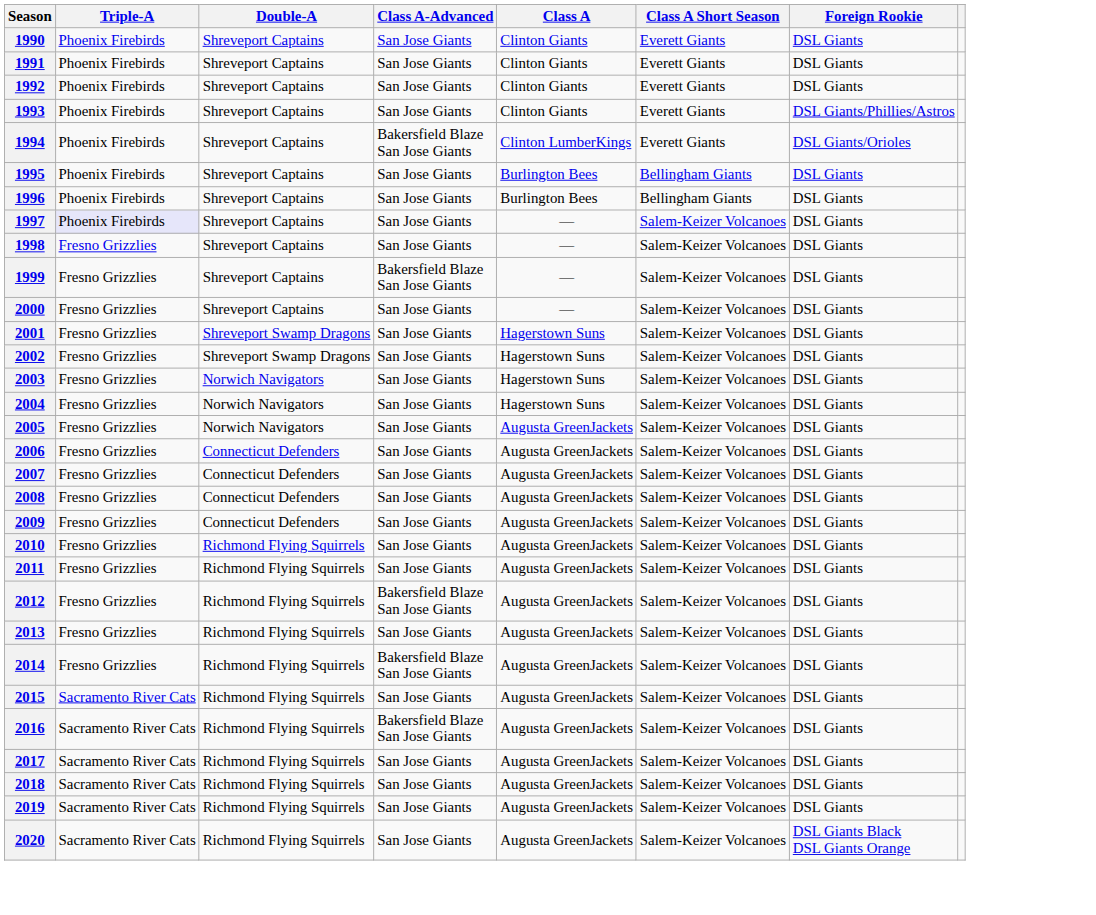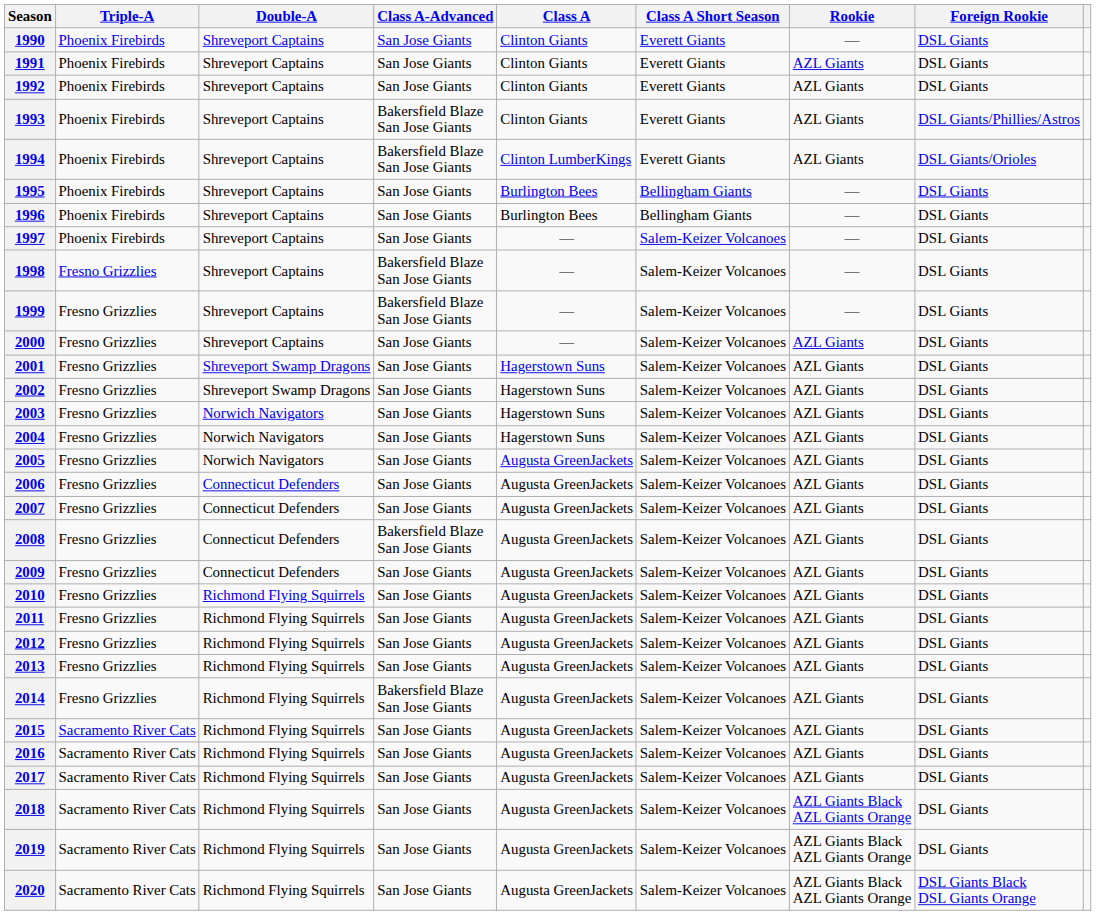+ column: (852, 16)
(424, 110) San Jose Giants -> (430, 119) Bakersfield Blaze San Jose Giants
(112, 221) lavender background -> (112, 238) no background
(424, 245) San Jose Giants -> (430, 270) Bakersfield Blaze San Jose Giants
(424, 498) San Jose Giants -> (430, 540) Bakersfield Blaze San Jose Giants
(430, 600) Bakersfield Blaze San Jose Giants -> (424, 642) San Jose Giants
(430, 728) Bakersfield Blaze San Jose Giants -> (424, 753) San Jose Giants
